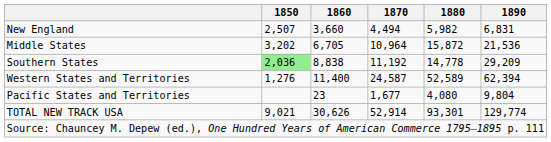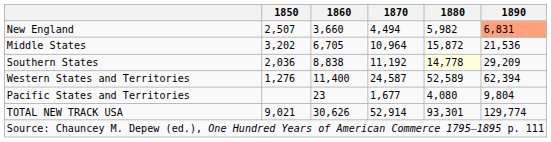(499, 29) no background -> (499, 29) lightsalmon background
(280, 62) lightgreen background -> (280, 62) no background
(445, 62) no background -> (445, 62) lightyellow background
